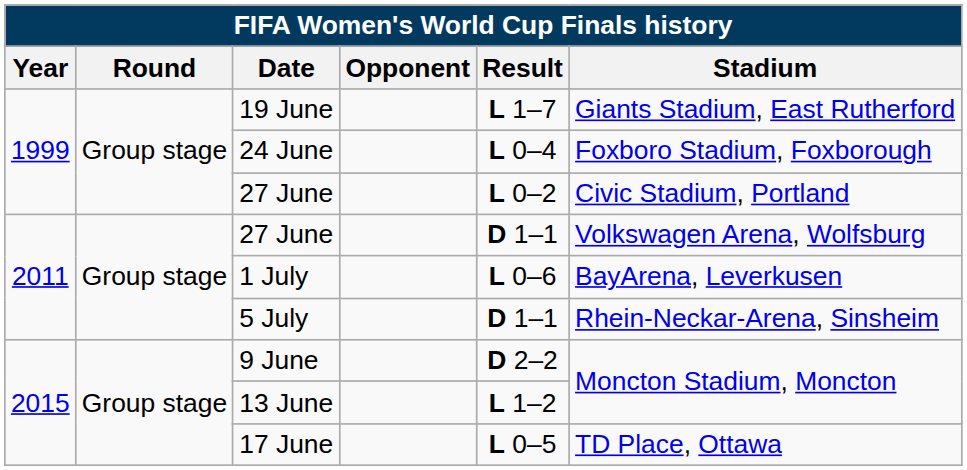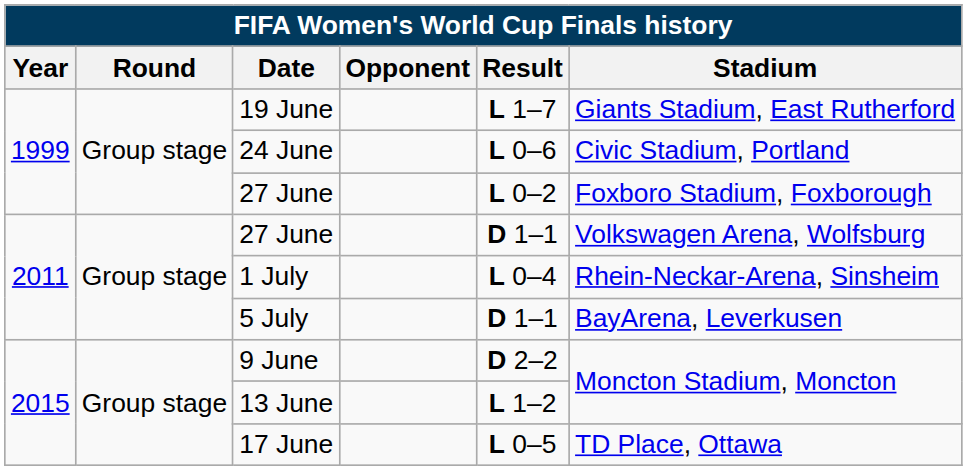(523, 151) L 0–4 -> (523, 151) L 0–6
(753, 151) Foxboro Stadium, Foxborough -> (712, 151) Civic Stadium, Portland
(712, 192) Civic Stadium, Portland -> (753, 192) Foxboro Stadium, Foxborough
(523, 276) L 0–6 -> (523, 276) L 0–4
(709, 276) BayArena, Leverkusen -> (757, 276) Rhein-Neckar-Arena, Sinsheim
(757, 318) Rhein-Neckar-Arena, Sinsheim -> (709, 318) BayArena, Leverkusen
